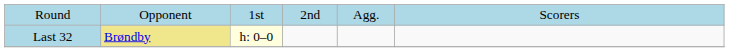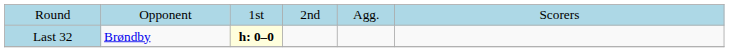(127, 36) khaki background -> (127, 36) no background
(256, 36) normal -> (256, 36) bold
